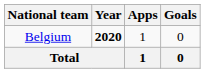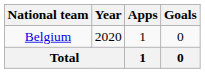(108, 36) bold -> (108, 36) normal
